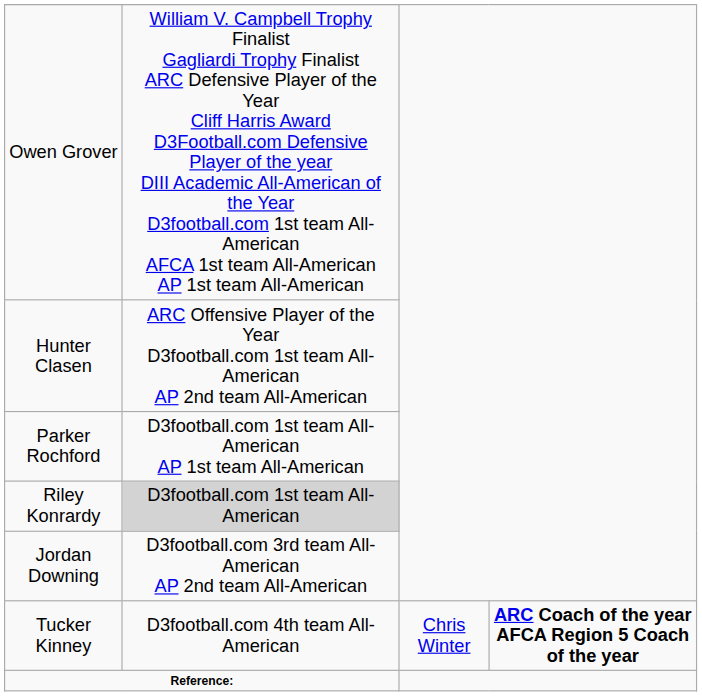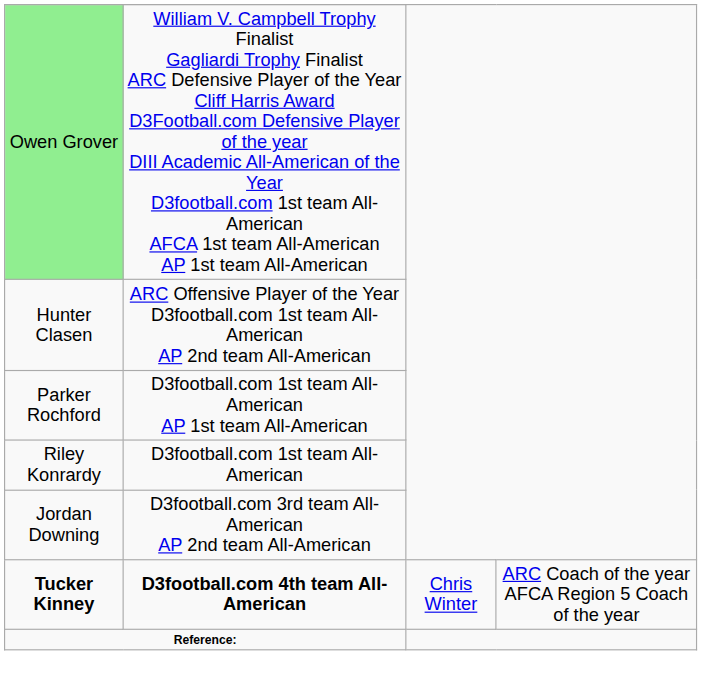(63, 152) no background -> (64, 142) lightgreen background
(261, 505) lightgrey background -> (264, 464) no background
(63, 635) normal -> (64, 594) bold
(261, 635) normal -> (264, 594) bold
(593, 635) bold -> (596, 594) normal
